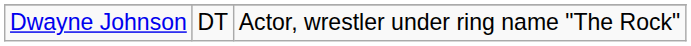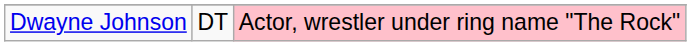(459, 22) no background -> (459, 22) pink background
